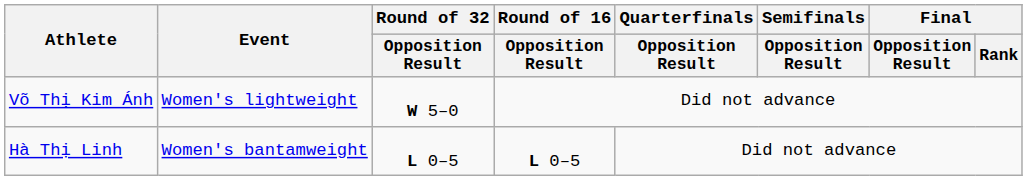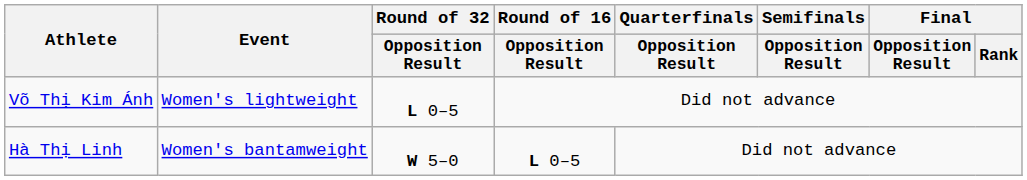(433, 112) W 5–0 -> (433, 112) L 0–5
(433, 161) L 0–5 -> (433, 161) W 5–0
